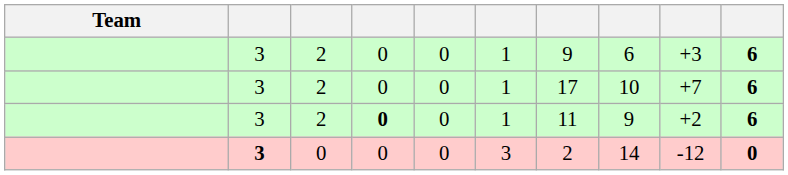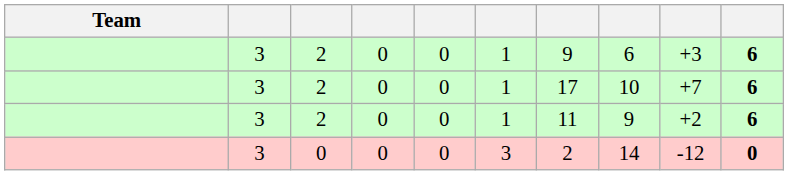(383, 119) bold -> (383, 119) normal
(260, 152) bold -> (260, 152) normal
